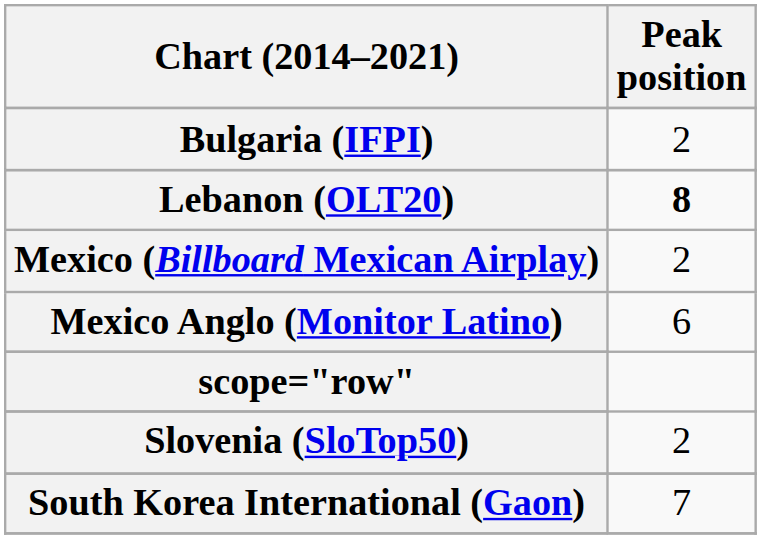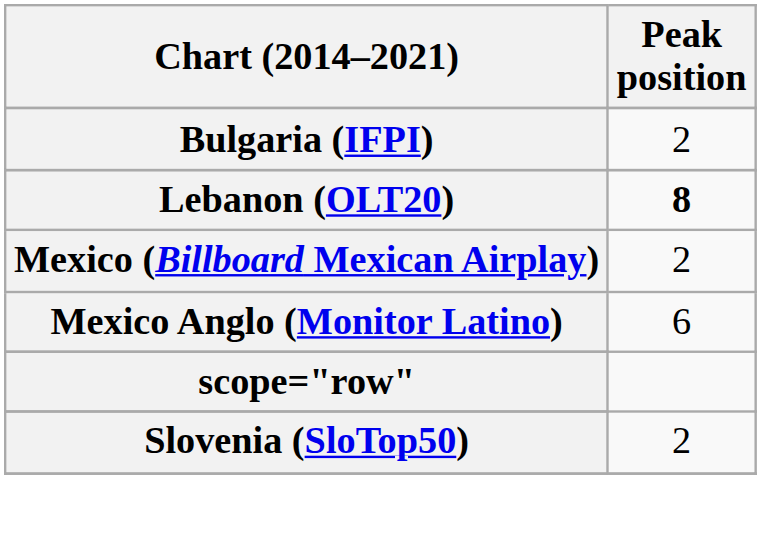- row: (307, 502)
